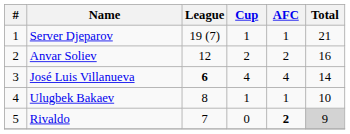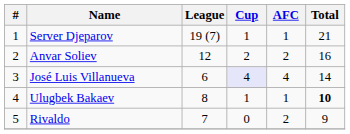(205, 77) bold -> (205, 77) normal
(247, 77) no background -> (247, 77) lavender background
(325, 98) normal -> (325, 98) bold
(286, 119) bold -> (286, 119) normal
(325, 119) lightgrey background -> (325, 119) no background
